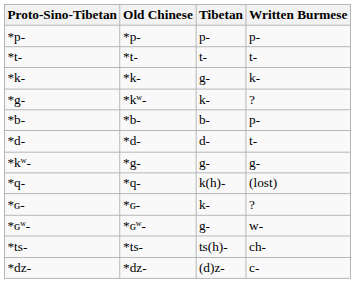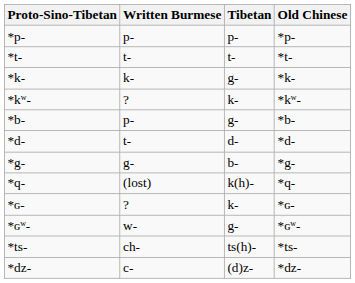columns swapped: (158, 15) <-> (298, 15)
(16, 99) *g- -> (19, 99) *kʷ-
(204, 120) b- -> (233, 120) g-
(19, 162) *kʷ- -> (16, 162) *g-
(204, 162) g- -> (233, 162) b-
